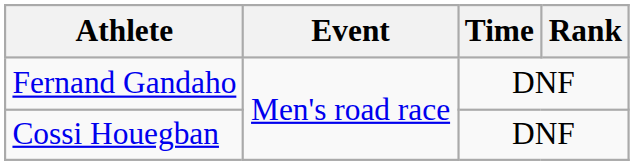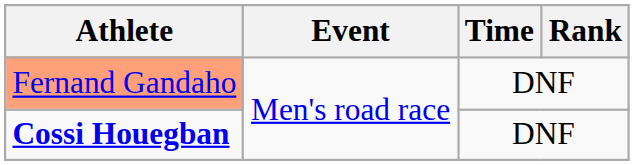(124, 82) no background -> (124, 82) lightsalmon background
(116, 134) normal -> (121, 134) bold
